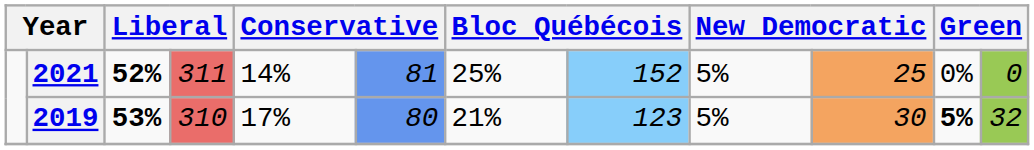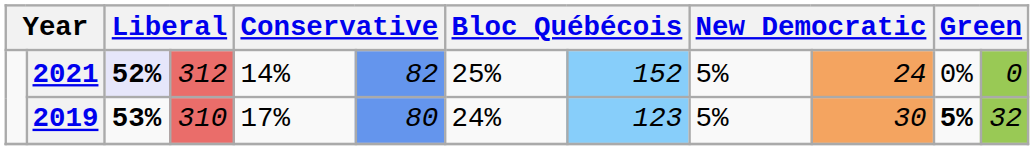(136, 74) no background -> (136, 74) lavender background
(202, 74) 311 -> (202, 74) 312
(422, 74) 81 -> (422, 74) 82
(910, 74) 25 -> (910, 74) 24
(476, 120) 21% -> (476, 120) 24%
